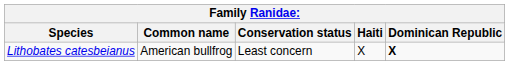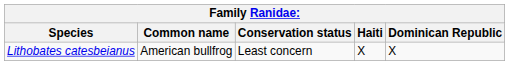(392, 51) bold -> (392, 51) normal
